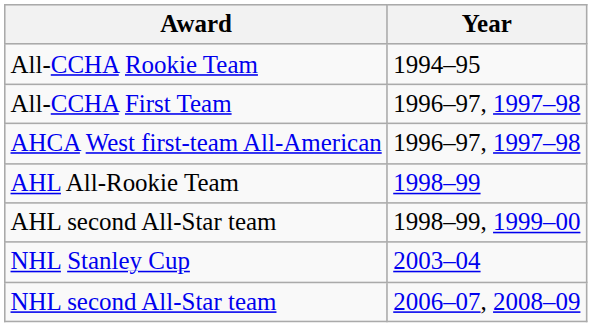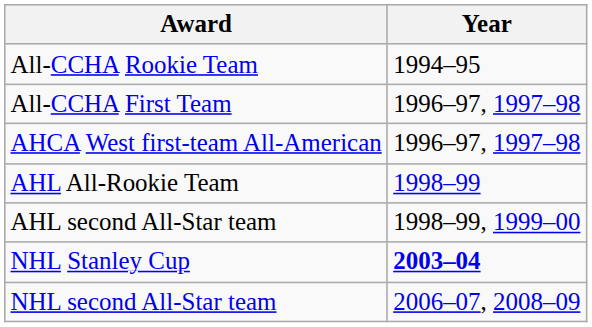(437, 261) normal -> (437, 261) bold
